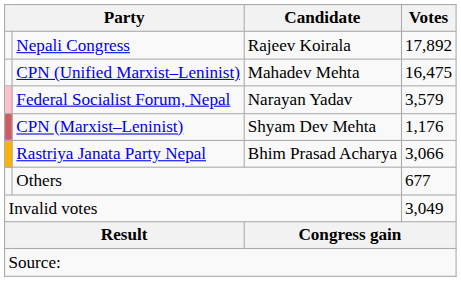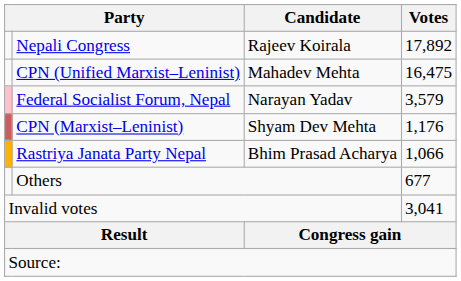(424, 153) 3,066 -> (424, 153) 1,066
(424, 208) 3,049 -> (424, 208) 3,041
